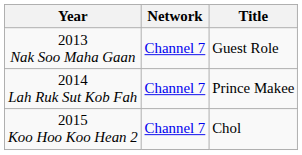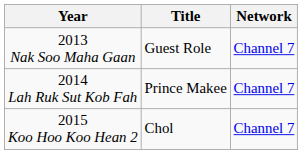columns swapped: (253, 16) <-> (175, 16)
